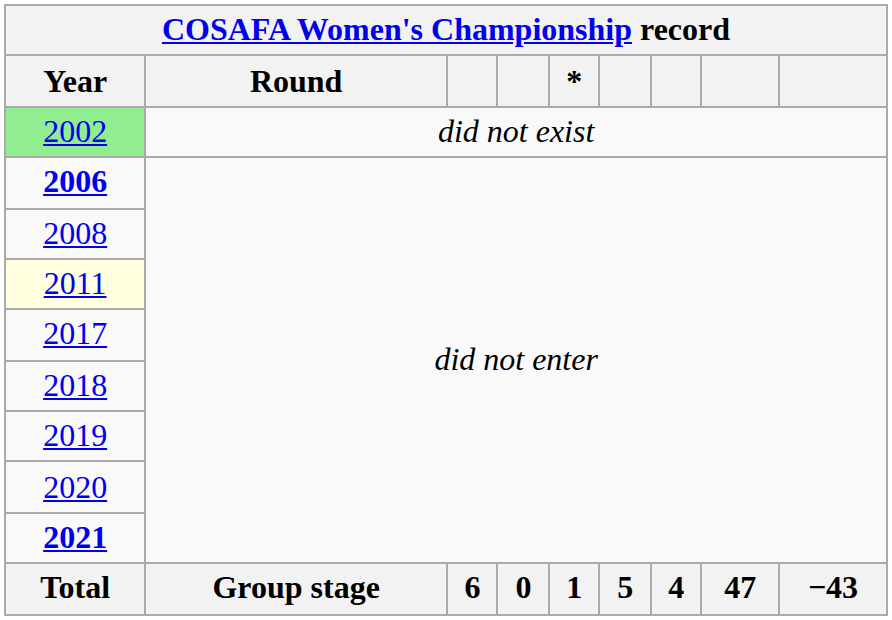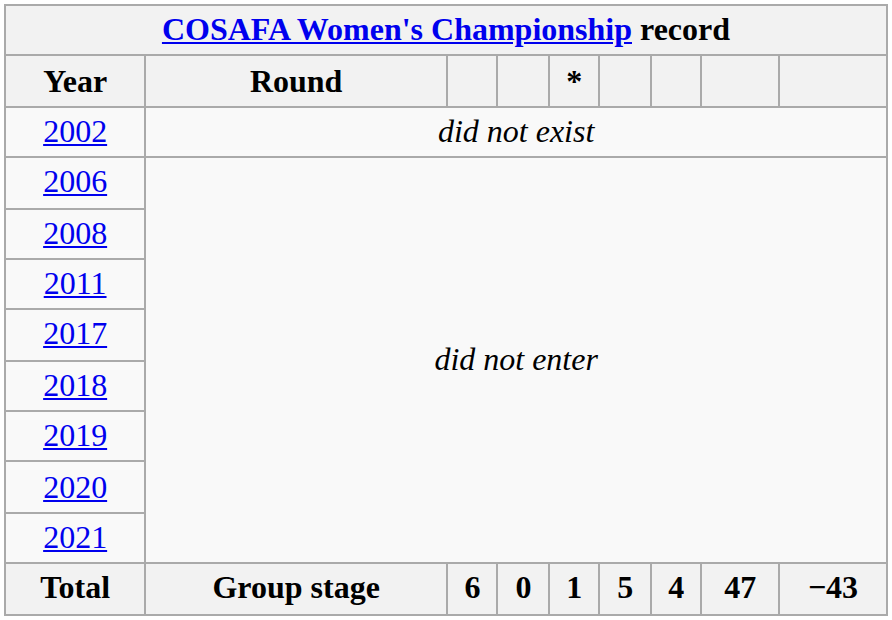(75, 131) lightgreen background -> (75, 131) no background
(75, 182) bold -> (75, 182) normal
(75, 283) lightyellow background -> (75, 283) no background
(75, 537) bold -> (75, 537) normal
